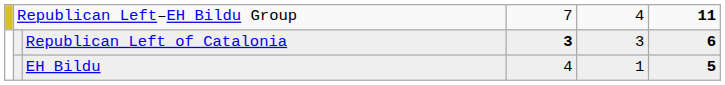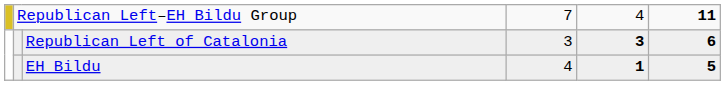(568, 42) bold -> (568, 42) normal
(640, 42) normal -> (640, 42) bold
(640, 67) normal -> (640, 67) bold
